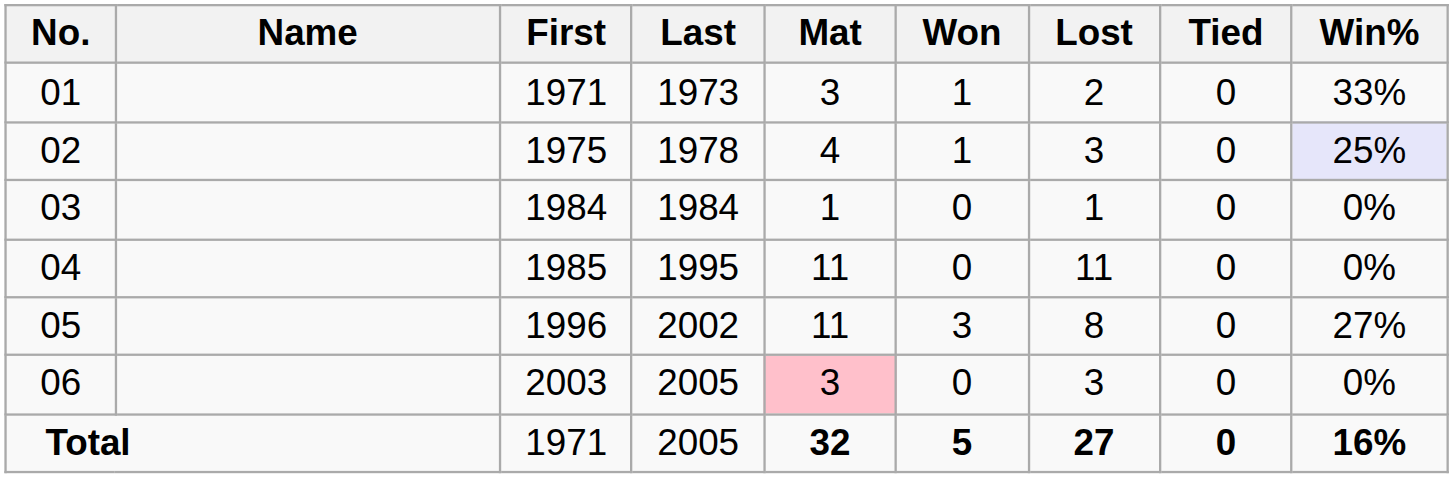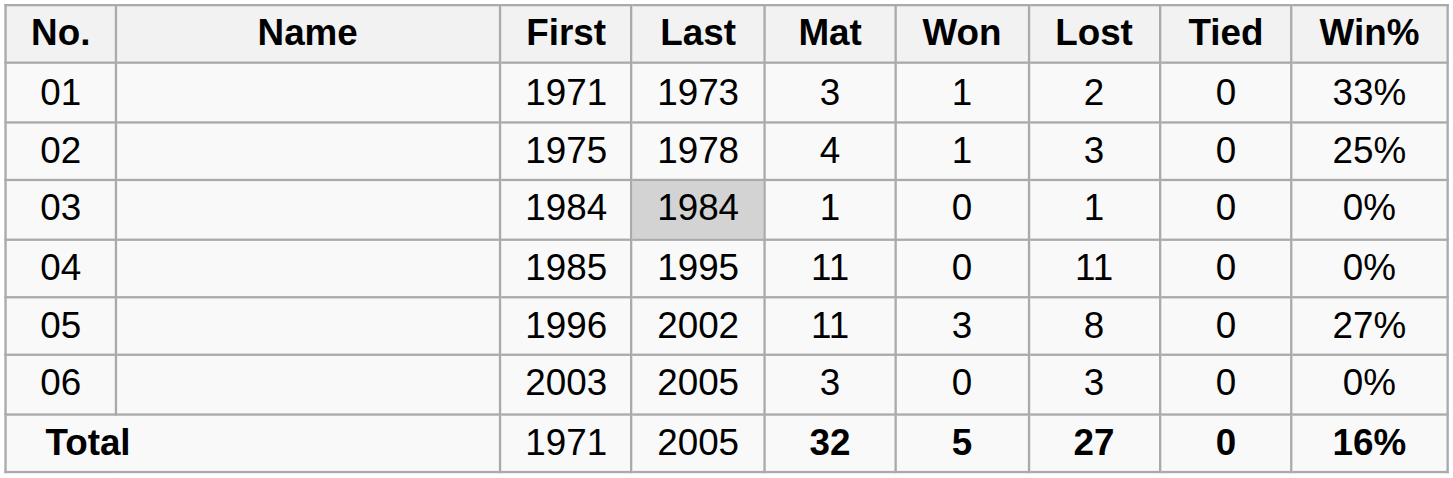(1369, 150) lavender background -> (1369, 150) no background
(698, 208) no background -> (698, 208) lightgrey background
(830, 383) pink background -> (830, 383) no background
